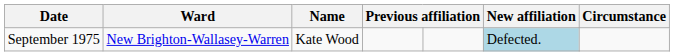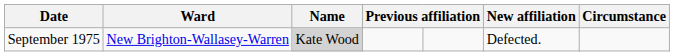(327, 39) no background -> (327, 39) lightgrey background
(514, 39) lightblue background -> (514, 39) no background
